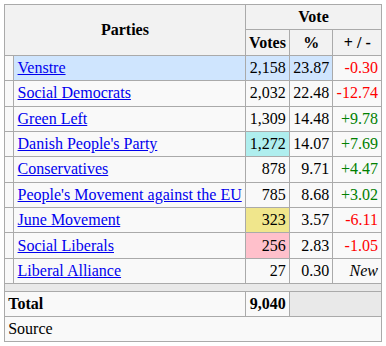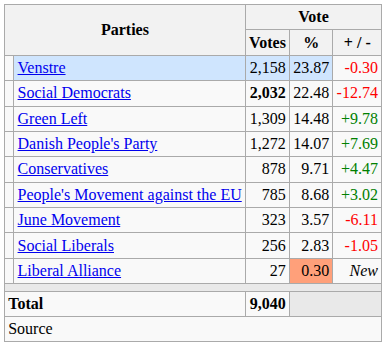(268, 93) normal -> (268, 93) bold
(268, 144) paleturquoise background -> (268, 144) no background
(274, 220) khaki background -> (274, 220) no background
(274, 245) pink background -> (274, 245) no background
(315, 270) no background -> (315, 270) lightsalmon background
